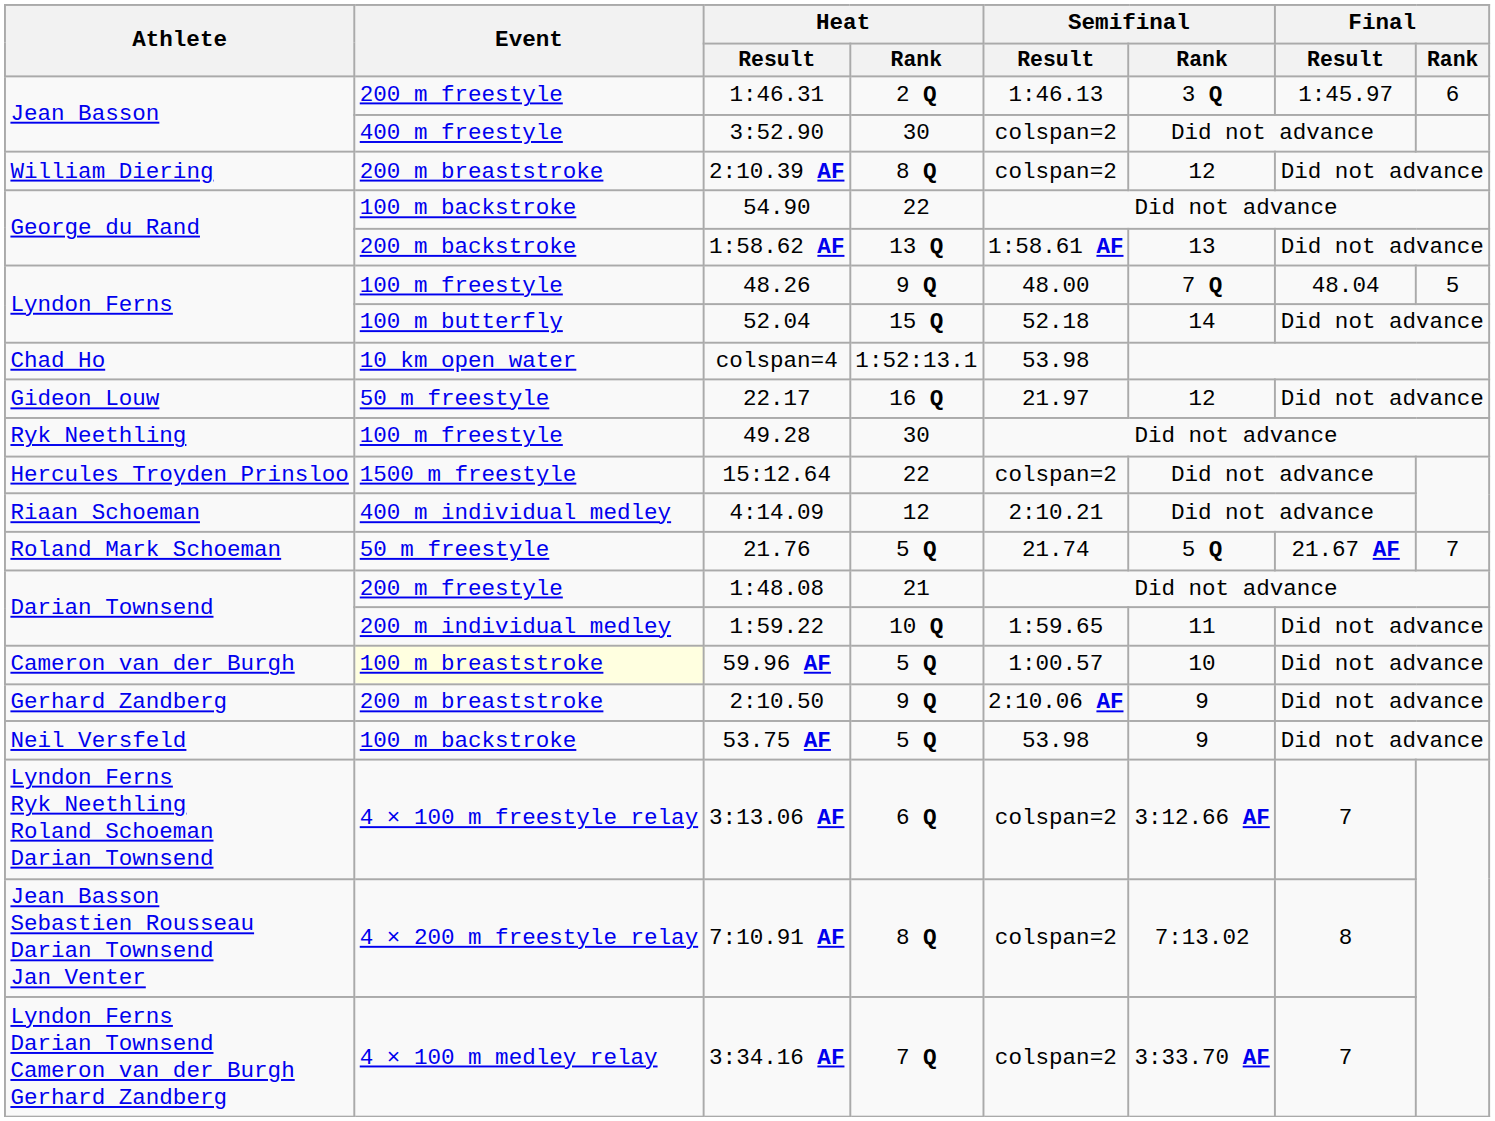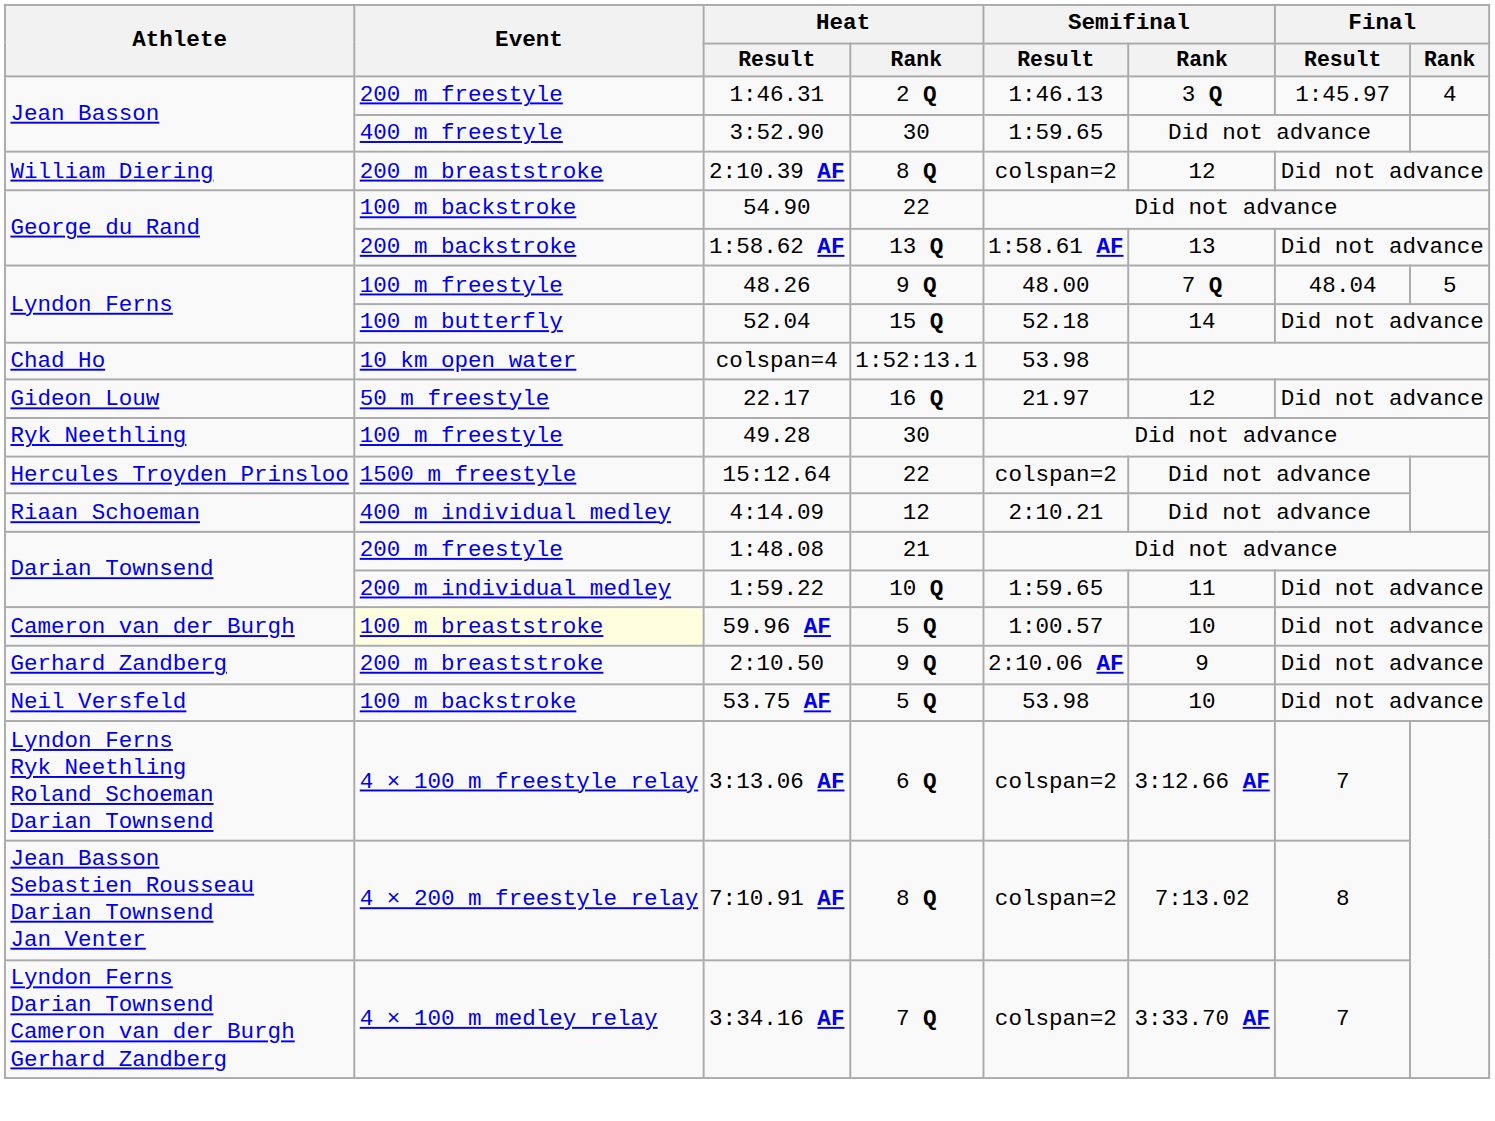(1453, 95) 6 -> (1450, 95) 4
(1056, 133) colspan=2 -> (1056, 133) 1:59.65
- row: (777, 550)
(1202, 740) 9 -> (1202, 702) 10
